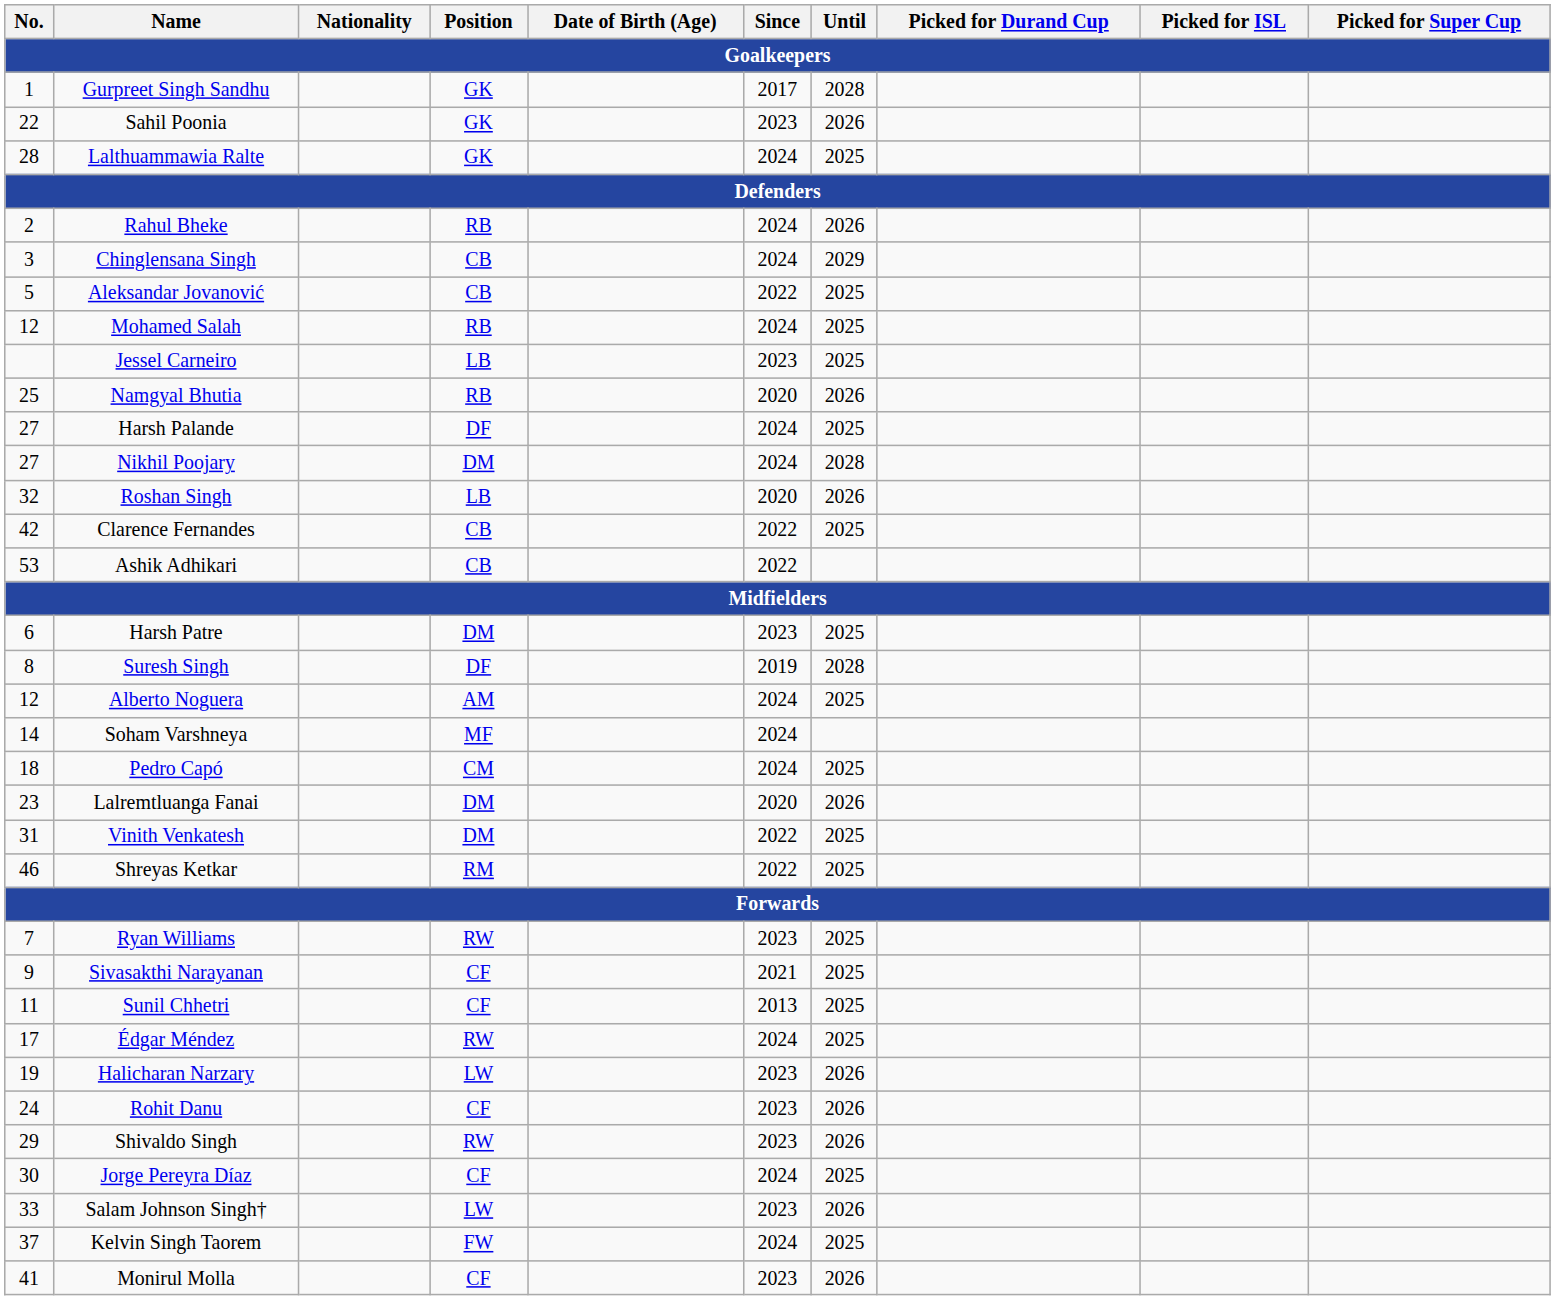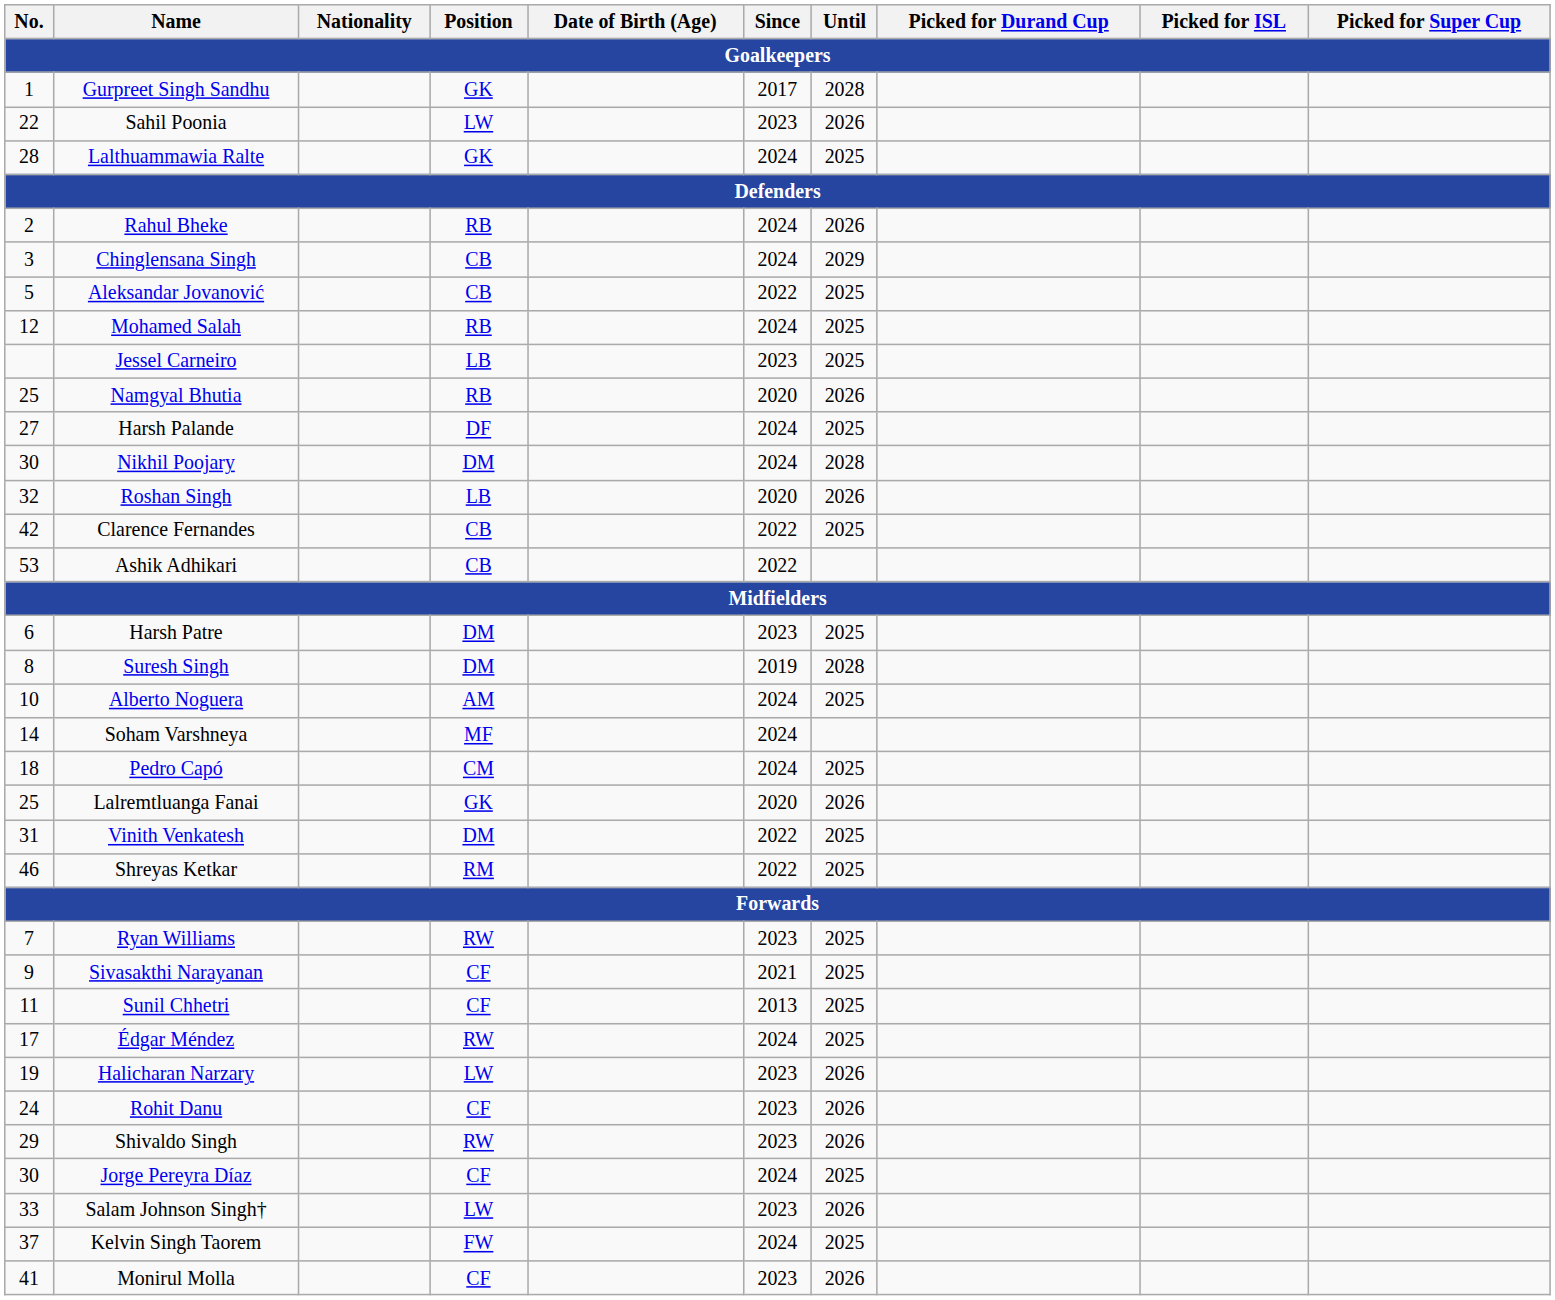(478, 123) GK -> (478, 123) LW
(29, 462) 27 -> (29, 462) 30
(478, 666) DF -> (478, 666) DM
(29, 700) 12 -> (29, 700) 10
(29, 802) 23 -> (29, 802) 25
(478, 802) DM -> (478, 802) GK
